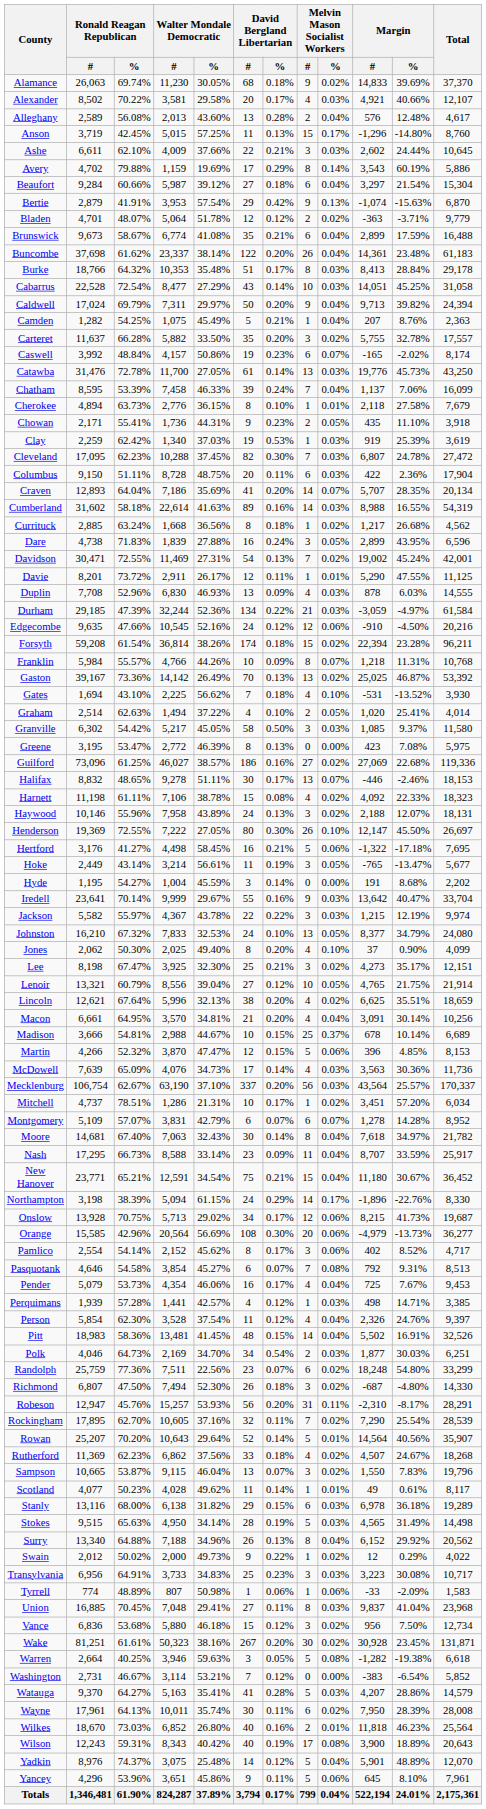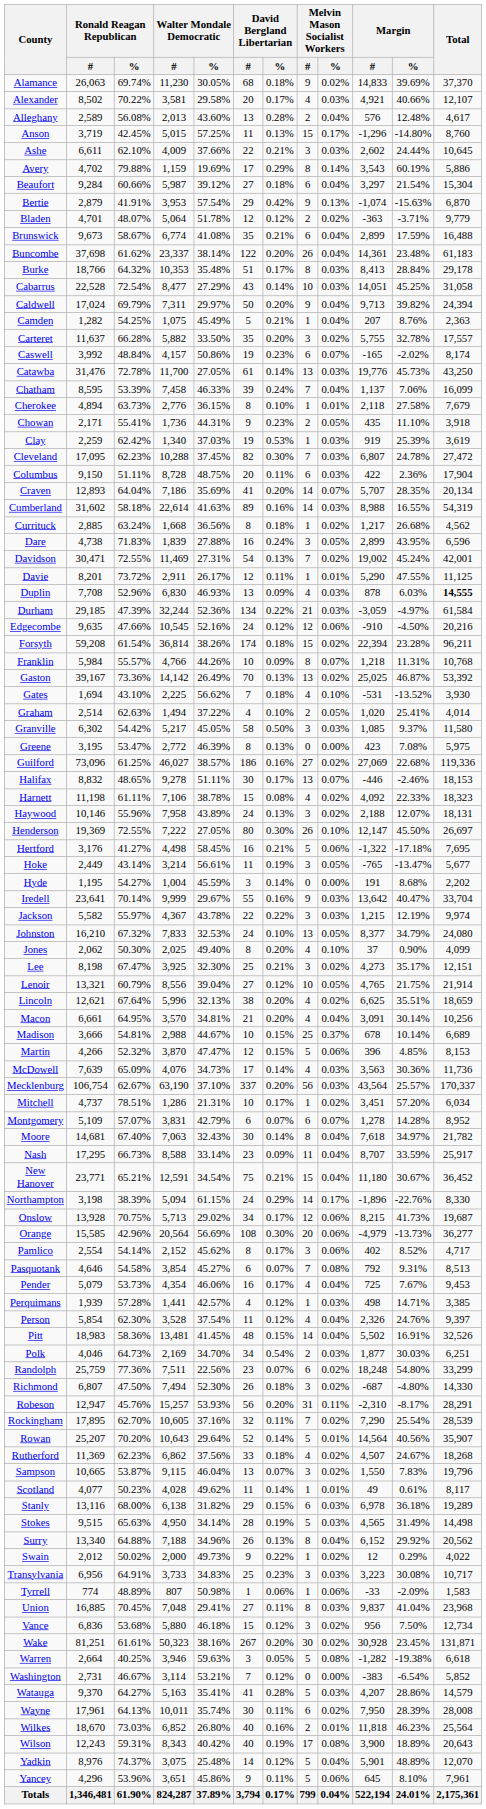(458, 593) normal -> (458, 593) bold
